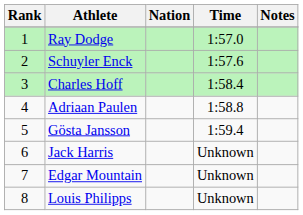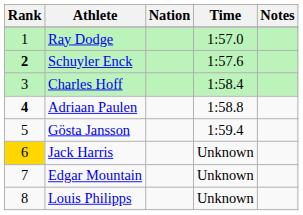(25, 61) normal -> (25, 61) bold
(25, 107) normal -> (25, 107) bold
(25, 152) no background -> (25, 152) gold background
